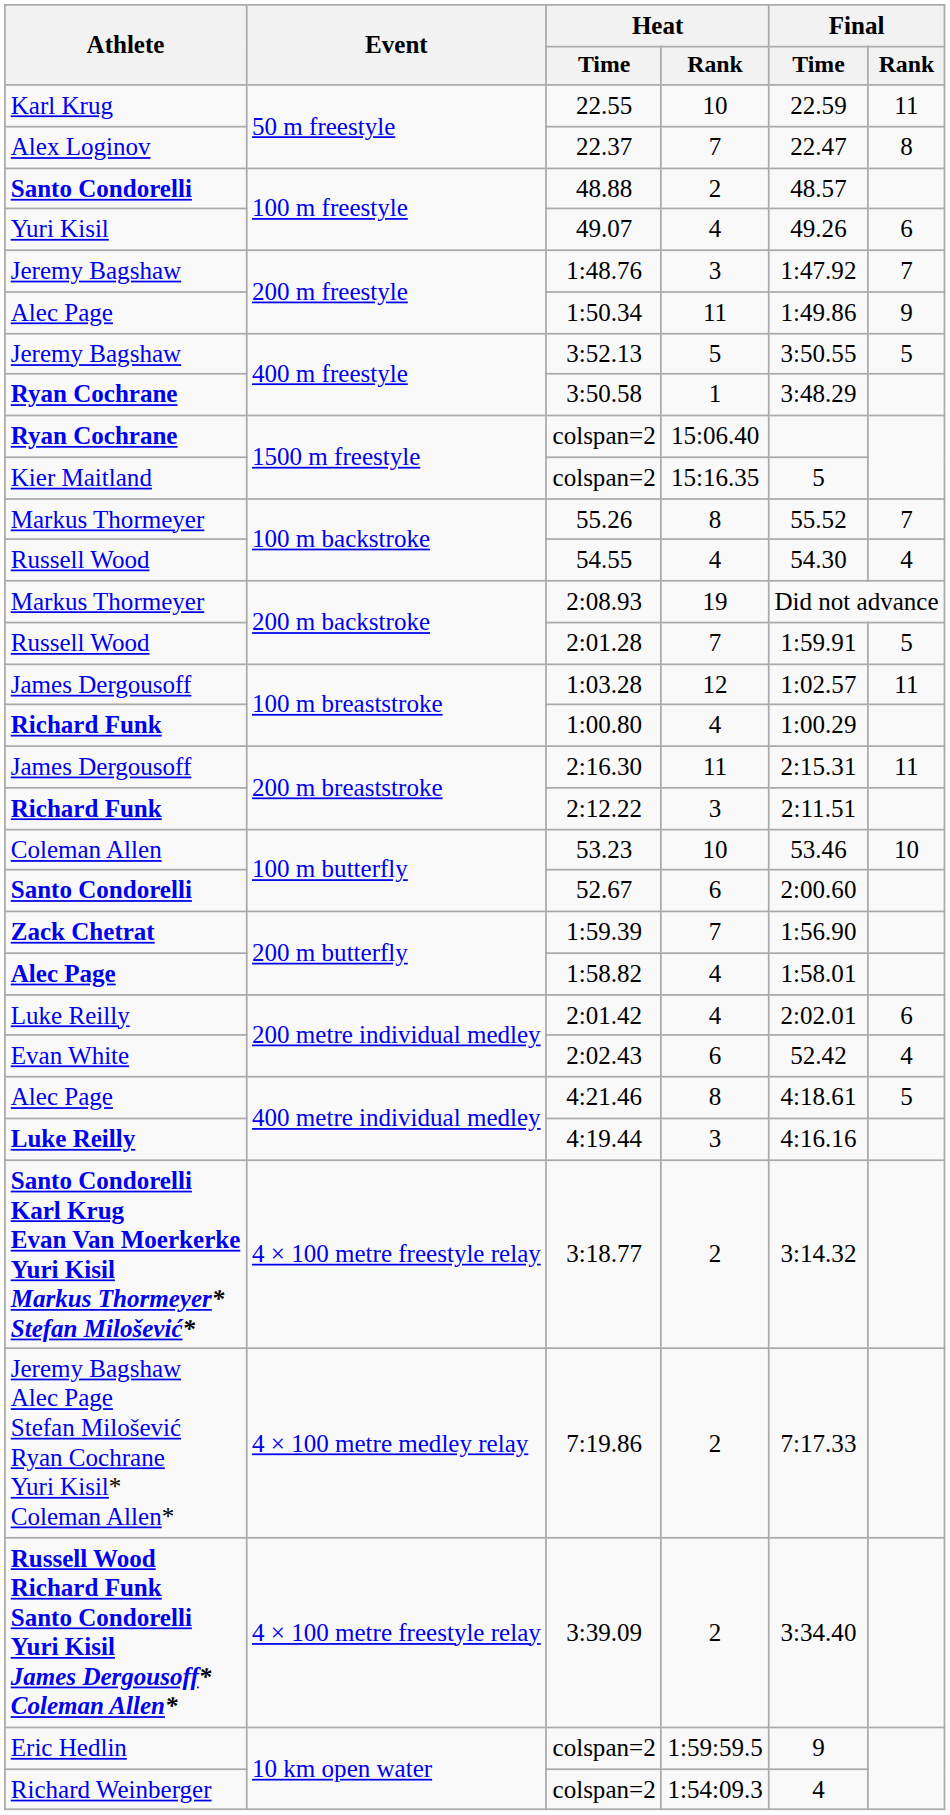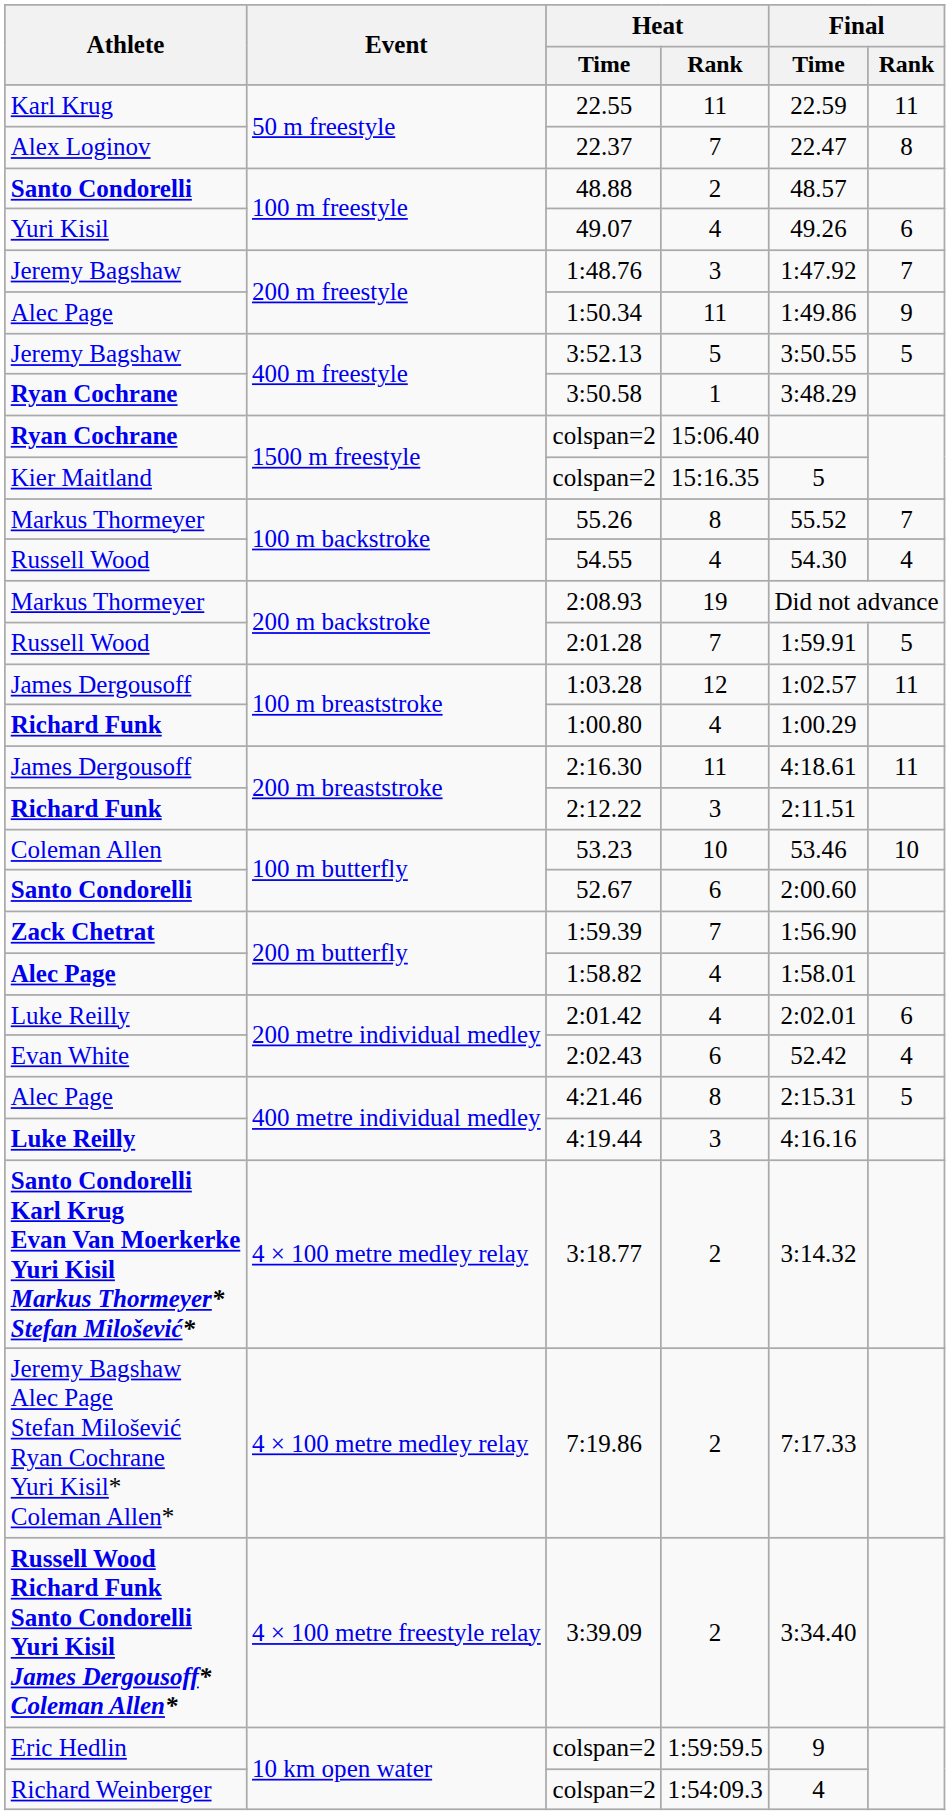(715, 105) 10 -> (715, 105) 11
(818, 767) 2:15.31 -> (818, 767) 4:18.61
(818, 1097) 4:18.61 -> (818, 1097) 2:15.31
(396, 1254) 4 × 100 metre freestyle relay -> (390, 1254) 4 × 100 metre medley relay
